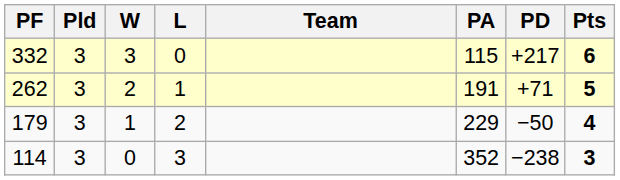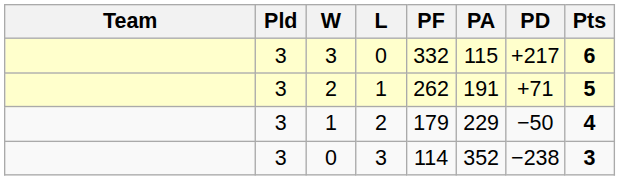columns swapped: (331, 21) <-> (30, 21)
